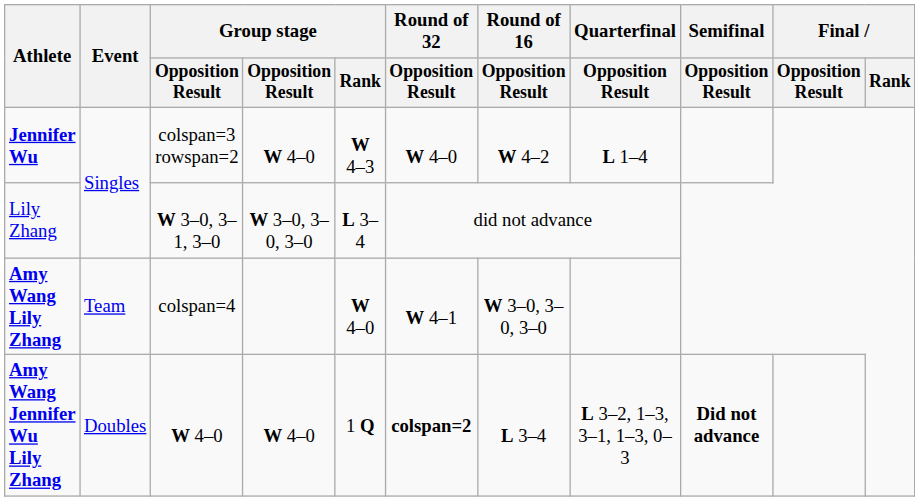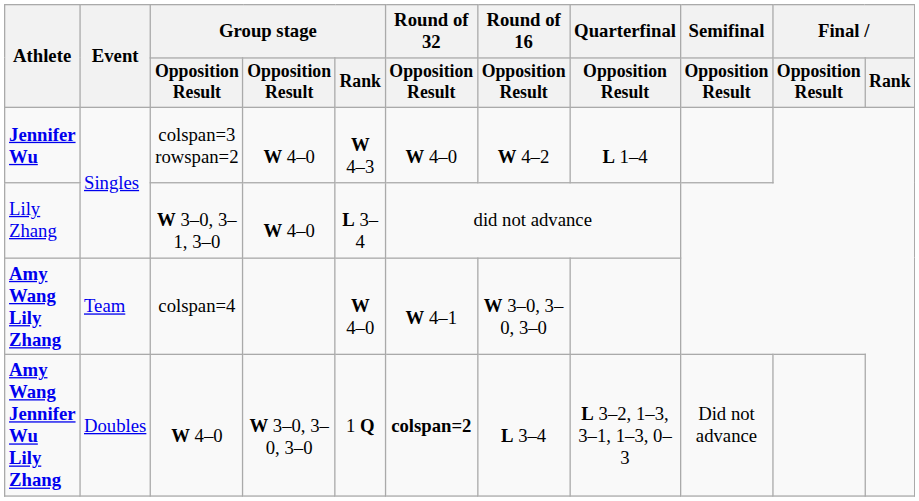(289, 231) W 3–0, 3–0, 3–0 -> (289, 231) W 4–0
(289, 436) W 4–0 -> (289, 436) W 3–0, 3–0, 3–0
(726, 425) bold -> (726, 425) normal
